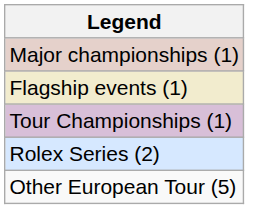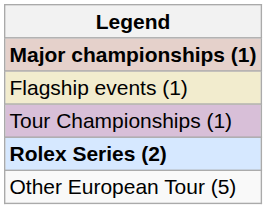(124, 55) normal -> (133, 55) bold
(85, 154) normal -> (88, 154) bold
